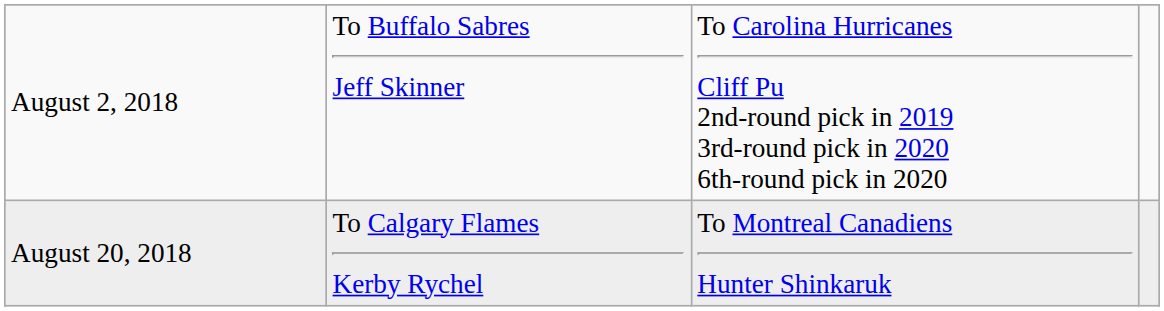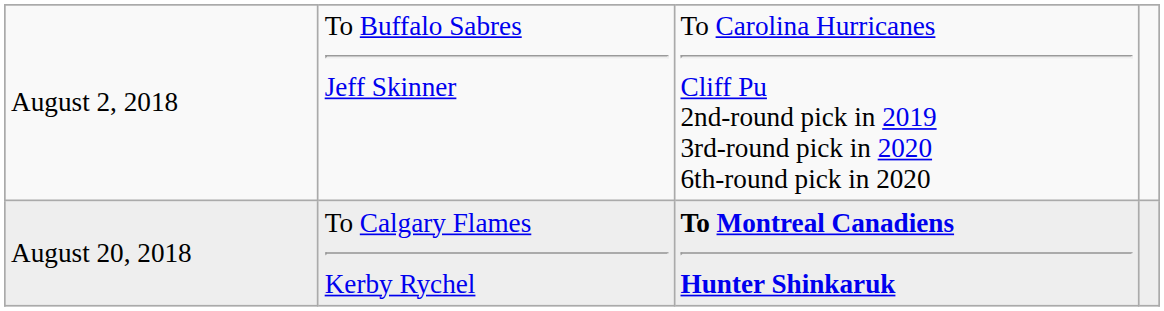(915, 252) normal -> (906, 252) bold
